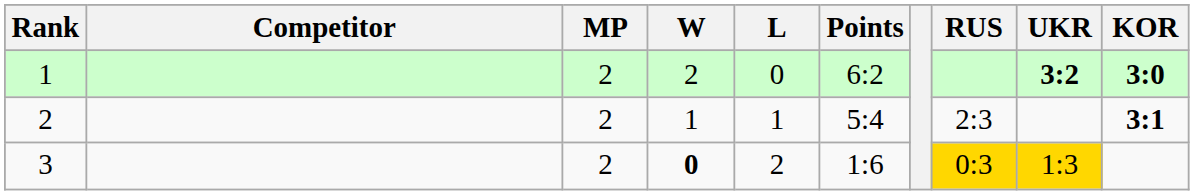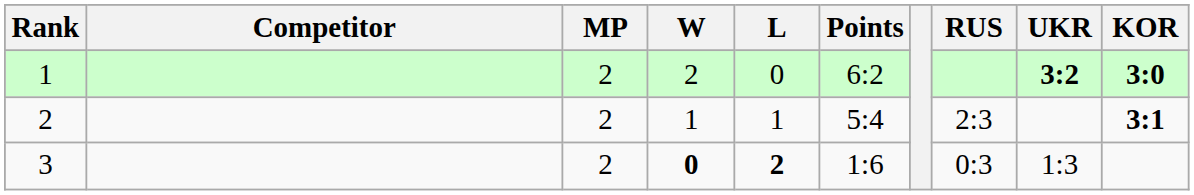(777, 165) normal -> (777, 165) bold
(974, 165) gold background -> (974, 165) no background
(1060, 165) gold background -> (1060, 165) no background
